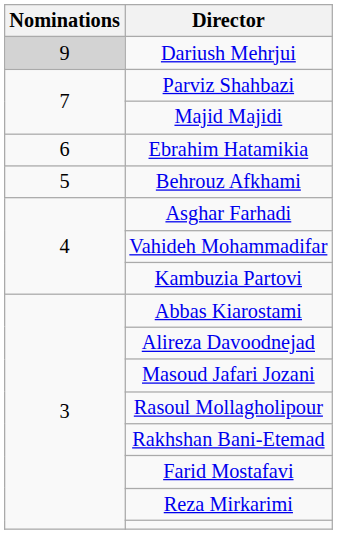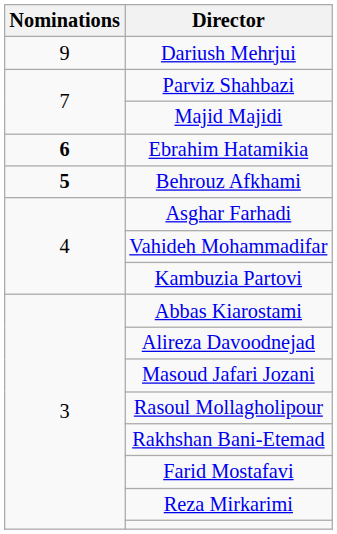(65, 52) lightgrey background -> (65, 52) no background
(65, 149) normal -> (65, 149) bold
(65, 181) normal -> (65, 181) bold
